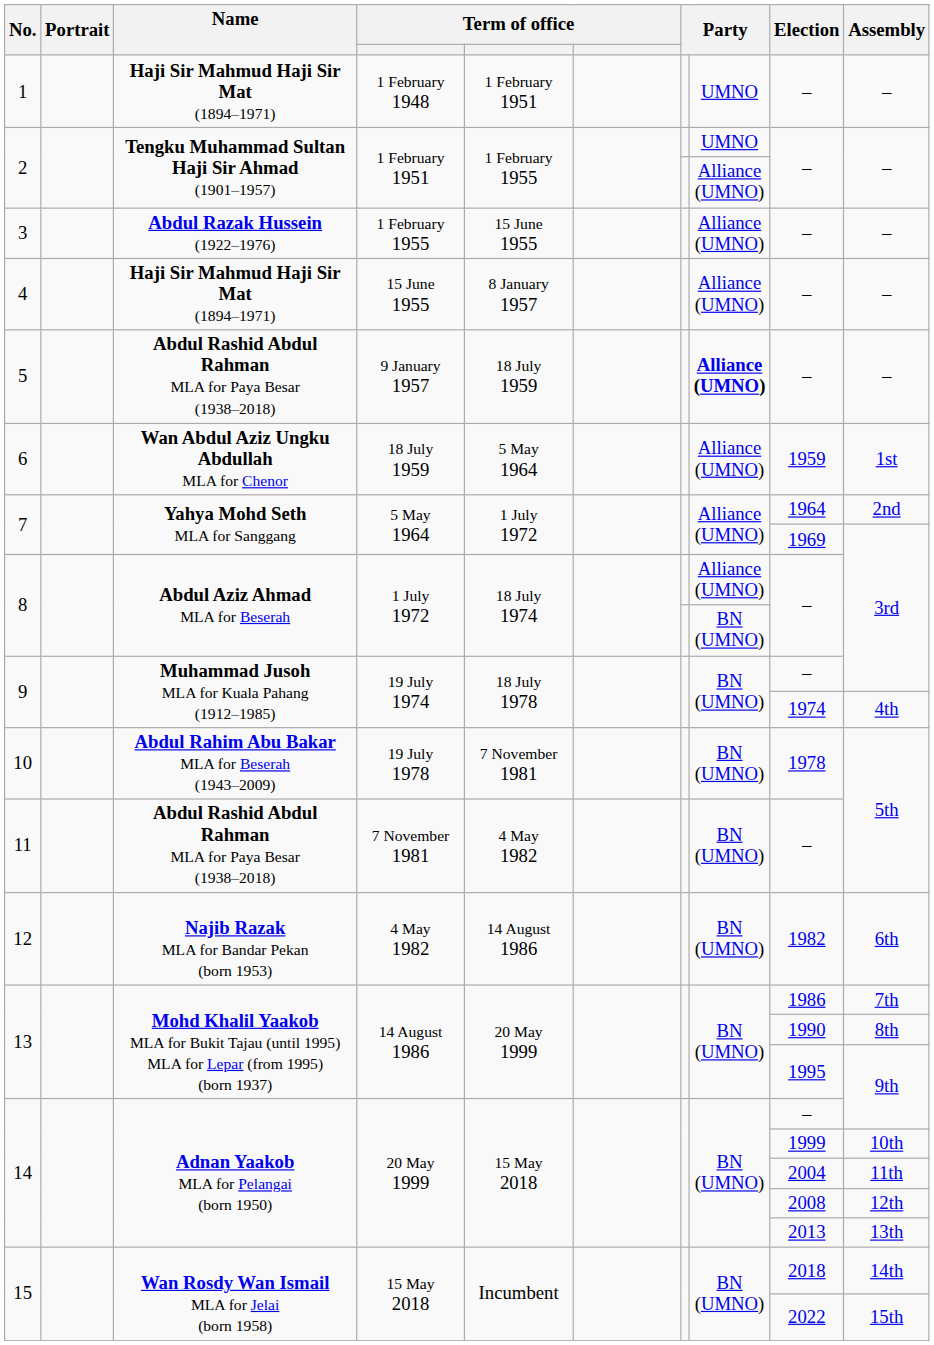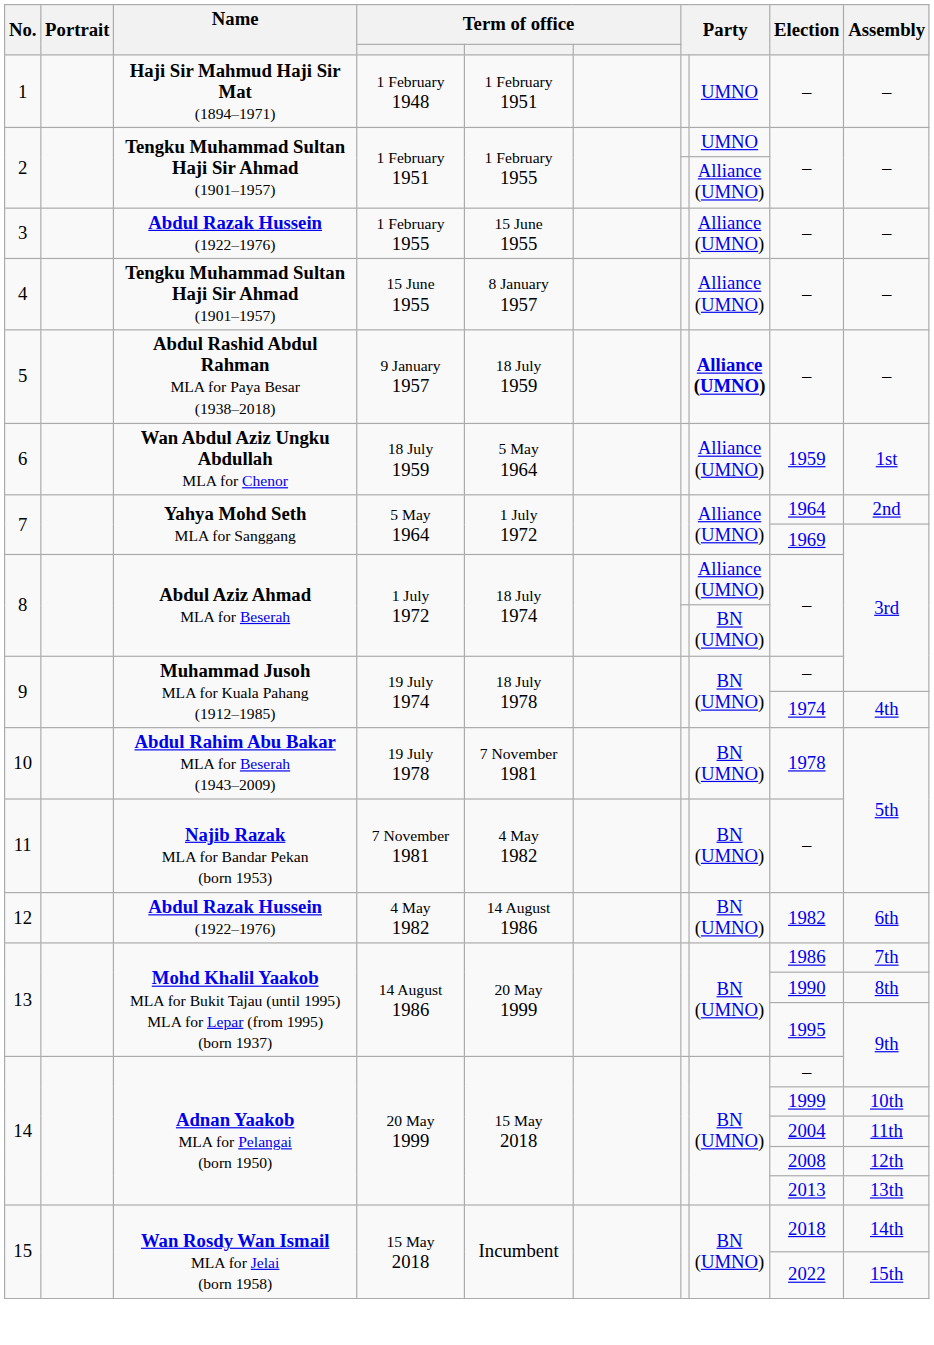(235, 294) Haji Sir Mahmud Haji Sir Mat (1894–1971) -> (235, 294) Tengku Muhammad Sultan Haji Sir Ahmad (1901–1957)
(235, 845) Abdul Rashid Abdul Rahman MLA for Paya Besar (1938–2018) -> (235, 856) Najib Razak MLA for Bandar Pekan (born 1953)
(235, 949) Najib Razak MLA for Bandar Pekan (born 1953) -> (235, 917) Abdul Razak Hussein (1922–1976)
